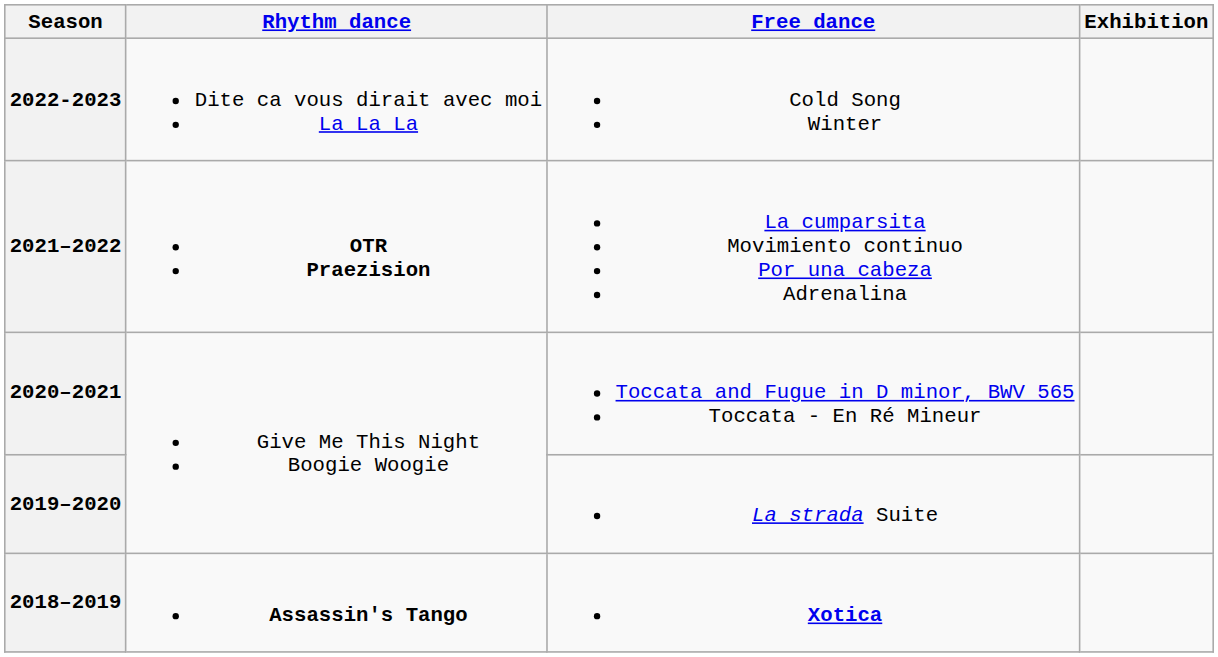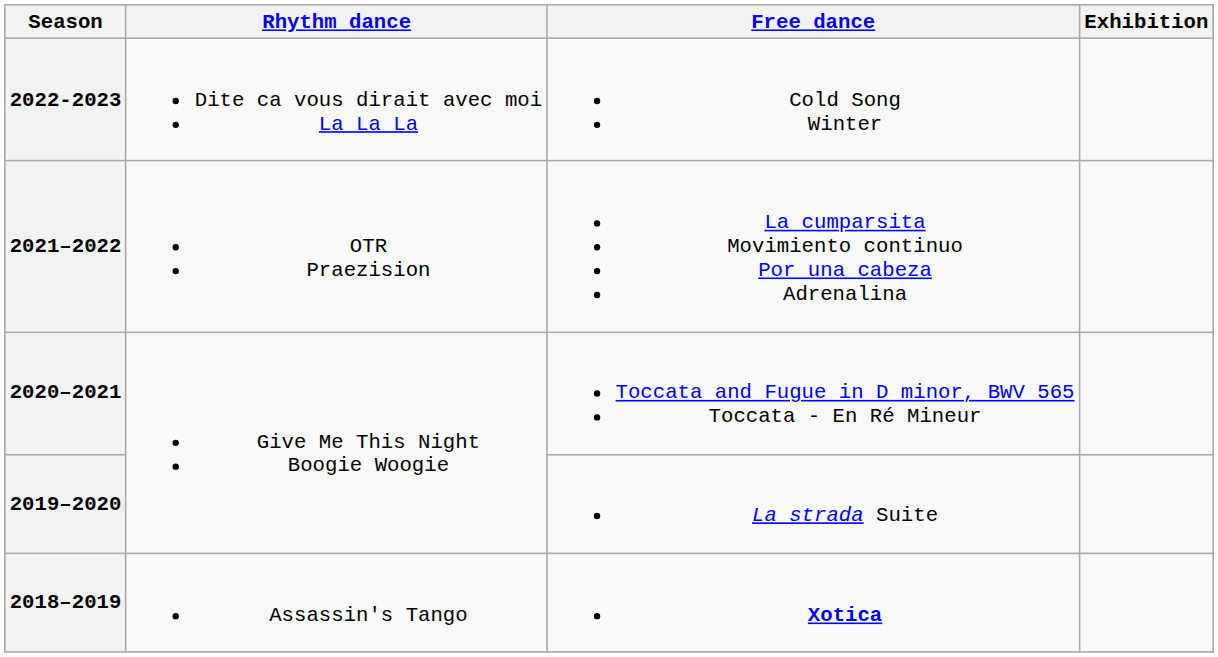(337, 258) bold -> (337, 258) normal
(337, 615) bold -> (337, 615) normal
